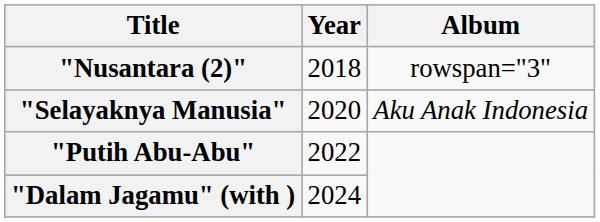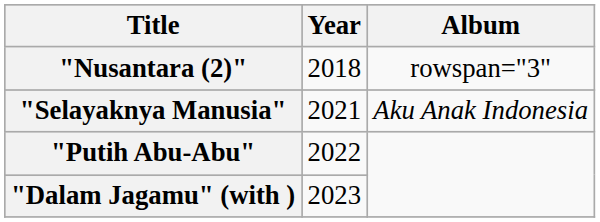(334, 110) 2020 -> (334, 110) 2021
(334, 195) 2024 -> (334, 195) 2023
